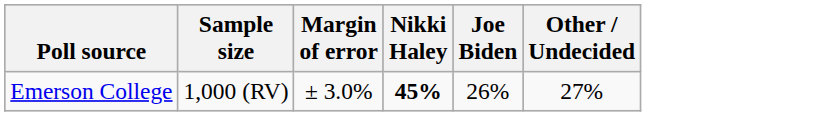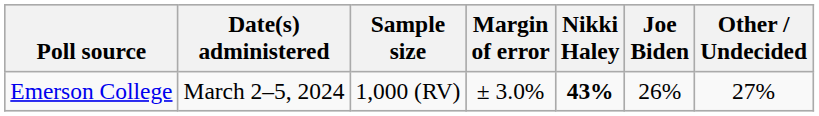+ column: (264, 38)
(418, 90) 45% -> (590, 90) 43%
